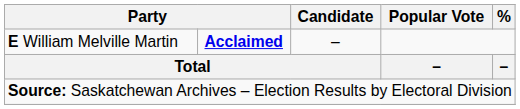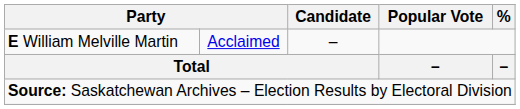(244, 41) bold -> (244, 41) normal
